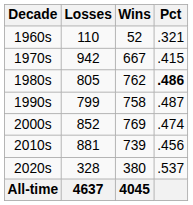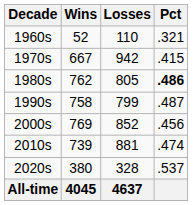columns swapped: (135, 15) <-> (88, 15)
(171, 124) .474 -> (171, 124) .456
(171, 146) .456 -> (171, 146) .474
